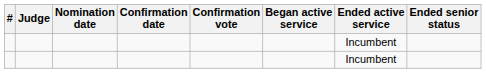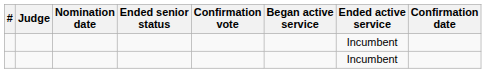columns swapped: (154, 19) <-> (444, 19)
